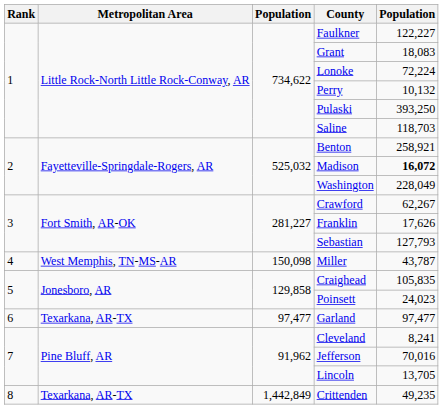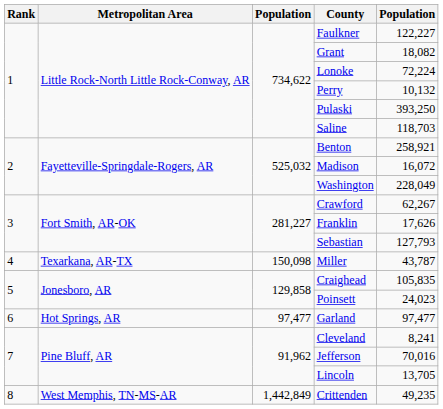(419, 52) 18,083 -> (419, 52) 18,082
(419, 166) bold -> (419, 166) normal
(109, 261) West Memphis, TN-MS-AR -> (87, 261) Texarkana, AR-TX
(87, 318) Texarkana, AR-TX -> (81, 318) Hot Springs, AR
(87, 394) Texarkana, AR-TX -> (109, 394) West Memphis, TN-MS-AR
